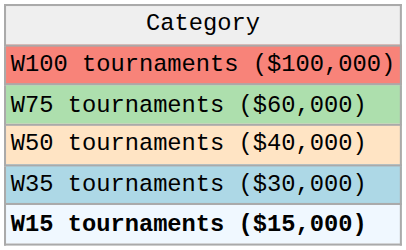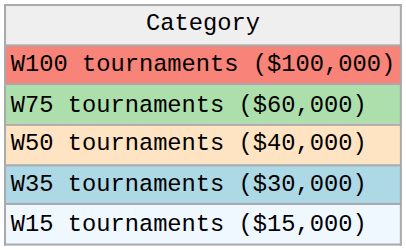(189, 224) bold -> (189, 224) normal
